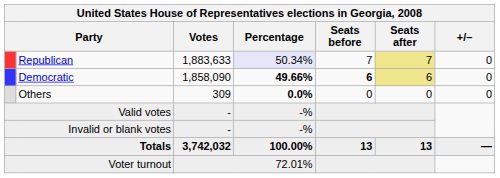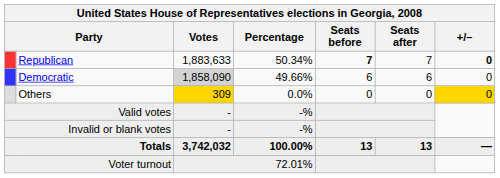(294, 60) lavender background -> (294, 60) no background
(369, 60) normal -> (369, 60) bold
(429, 60) khaki background -> (429, 60) no background
(489, 60) normal -> (489, 60) bold
(207, 77) no background -> (207, 77) lightgrey background
(294, 77) bold -> (294, 77) normal
(369, 77) bold -> (369, 77) normal
(429, 77) khaki background -> (429, 77) no background
(222, 95) no background -> (222, 95) gold background
(300, 95) bold -> (300, 95) normal
(489, 95) no background -> (489, 95) gold background
